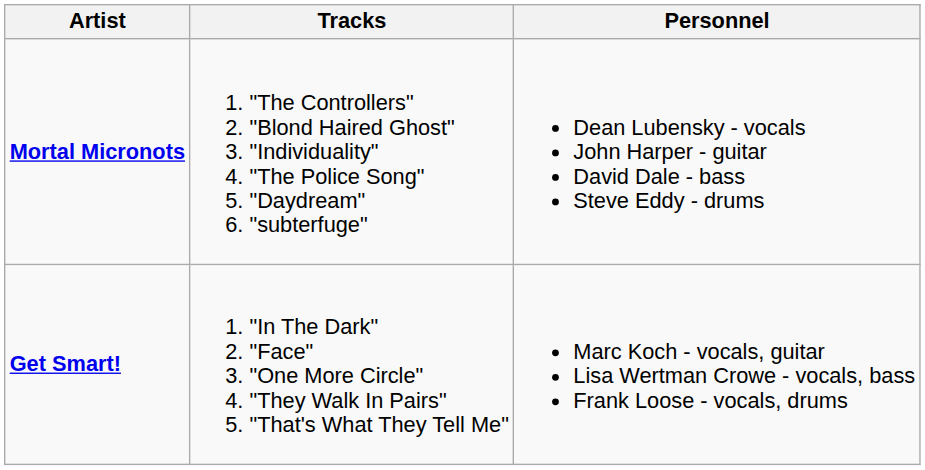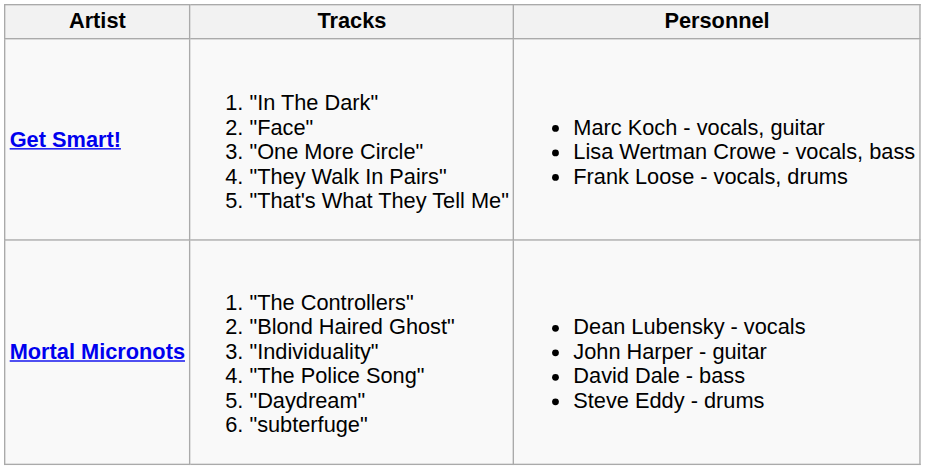rows swapped: (65, 364) <-> (97, 151)
